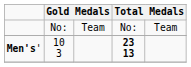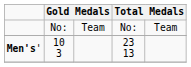(129, 49) bold -> (129, 49) normal
